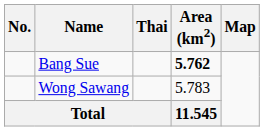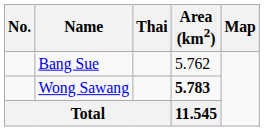(196, 64) bold -> (196, 64) normal
(196, 89) normal -> (196, 89) bold
